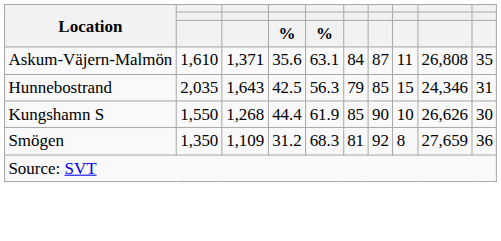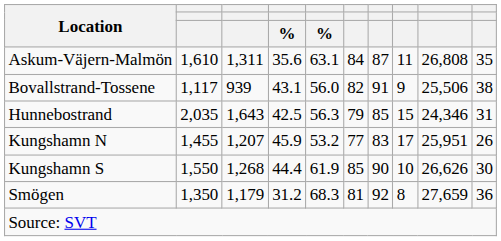(245, 60) 1,371 -> (245, 60) 1,311
+ row: (82, 87)
+ row: (58, 141)
(245, 141) 1,109 -> (245, 194) 1,179
